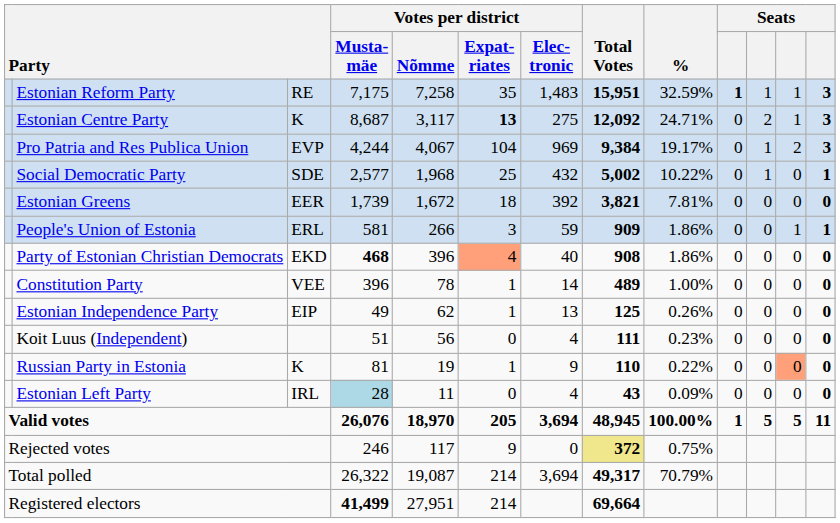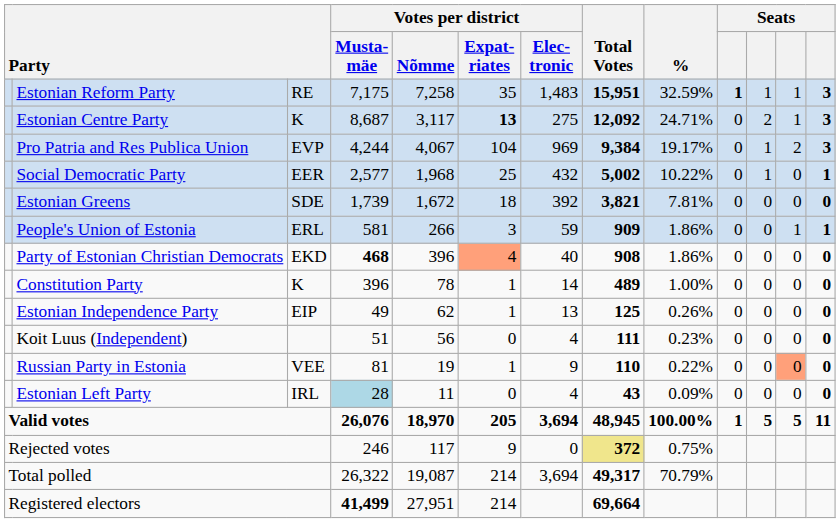(308, 174) SDE -> (308, 174) EER
(308, 202) EER -> (308, 202) SDE
(308, 284) VEE -> (298, 284) K
(298, 366) K -> (308, 366) VEE
